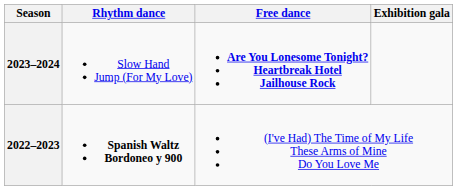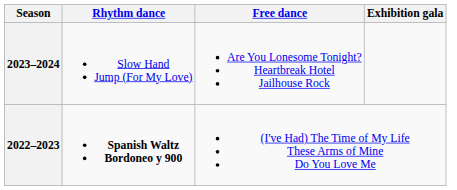(283, 70) bold -> (280, 70) normal
